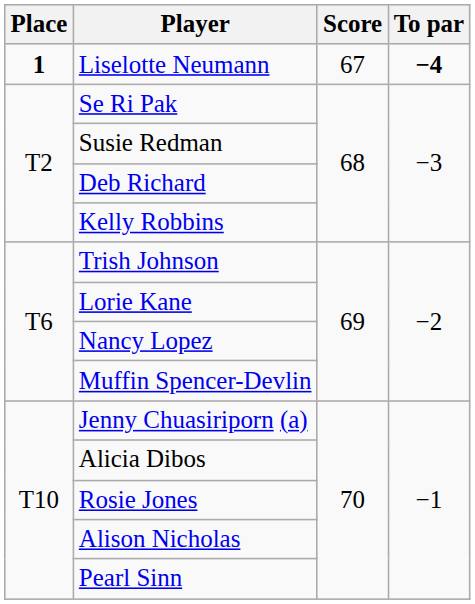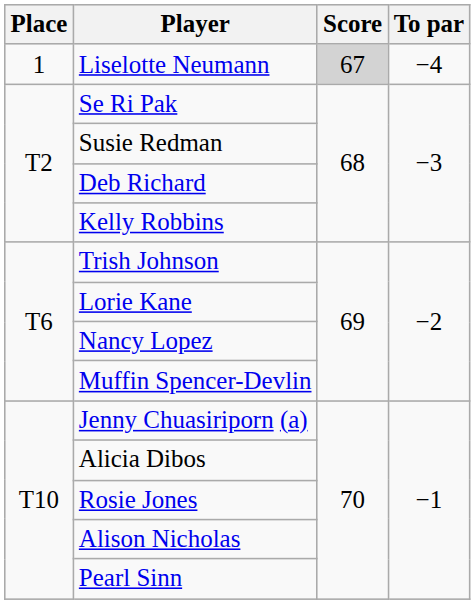(39, 63) bold -> (39, 63) normal
(353, 63) no background -> (353, 63) lightgrey background
(429, 63) bold -> (429, 63) normal
